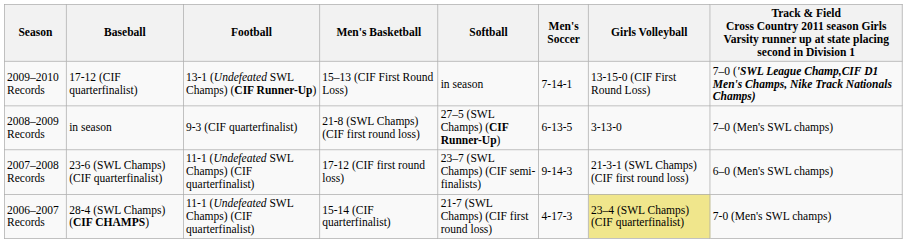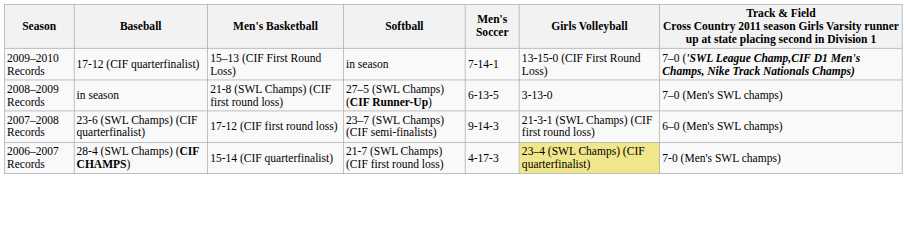- column: (251, 33)
